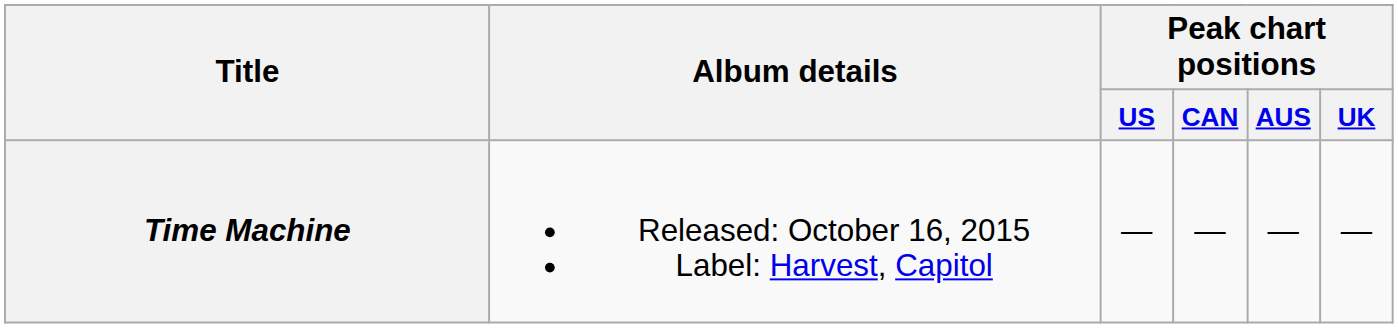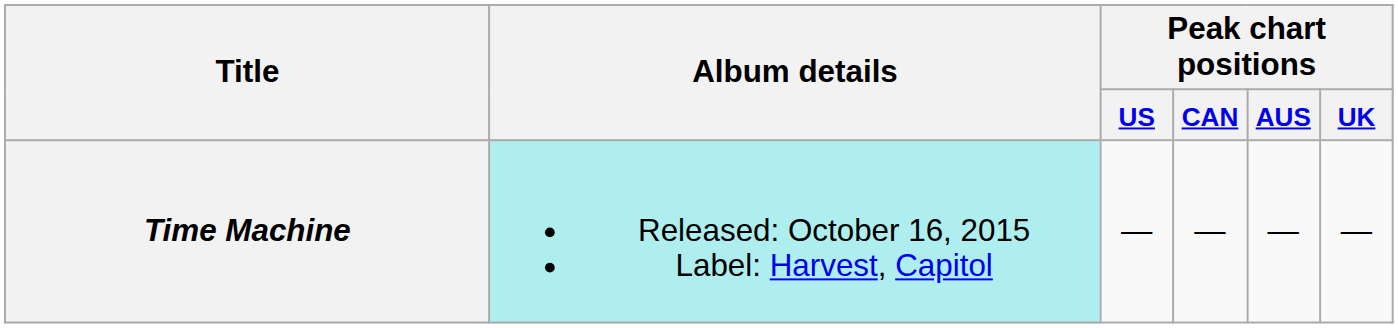(795, 249) no background -> (795, 249) paleturquoise background
